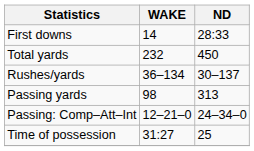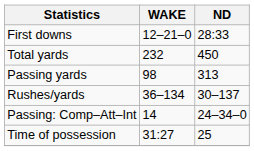(149, 35) 14 -> (167, 35) 12–21–0
rows swapped: (46, 75) <-> (47, 95)
(167, 115) 12–21–0 -> (149, 115) 14
